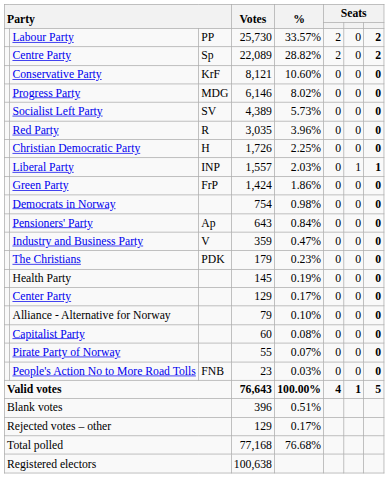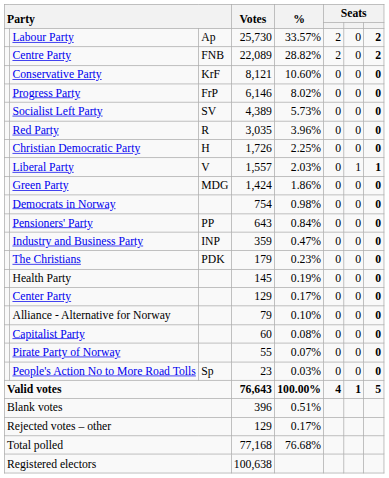(208, 37) PP -> (208, 37) Ap
(207, 56) Sp -> (213, 56) FNB
(215, 93) MDG -> (210, 93) FrP
(211, 167) INP -> (205, 167) V
(210, 185) FrP -> (215, 185) MDG
(208, 222) Ap -> (208, 222) PP
(205, 241) V -> (211, 241) INP
(213, 371) FNB -> (207, 371) Sp
